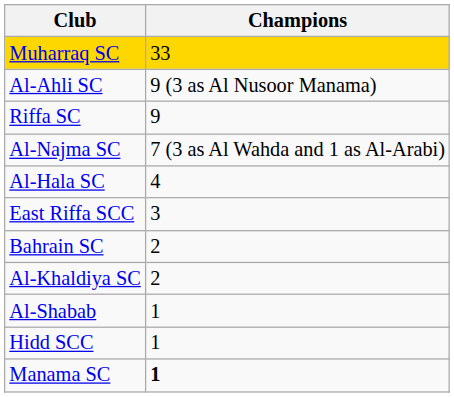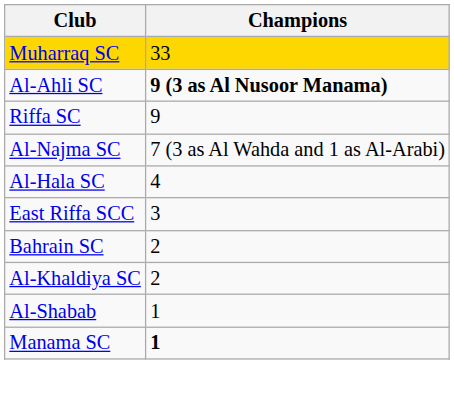(263, 85) normal -> (269, 85) bold
- row: (51, 342)
